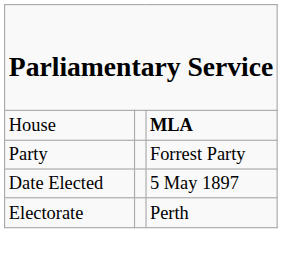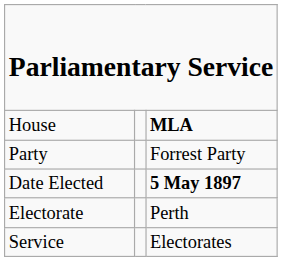(194, 183) normal -> (195, 183) bold
+ row: (36, 241)
